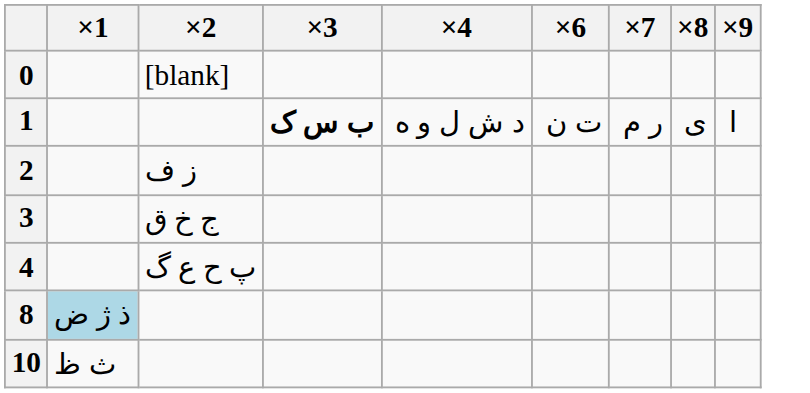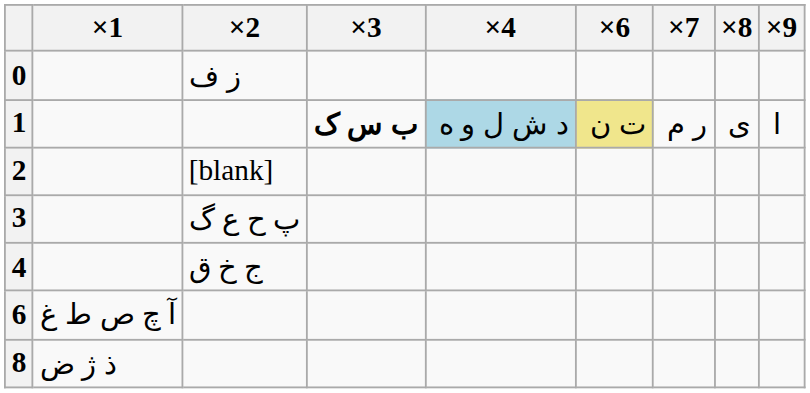(187, 74) [blank] -> (215, 75) ﺯ ﻑ
(456, 122) no background -> (500, 124) lightblue background
(570, 122) no background -> (614, 124) khaki background
(171, 170) ﺯ ﻑ -> (231, 170) [blank]
(181, 218) ﺝ ﺥ ﻕ -> (245, 218) پ ﺡ ﻉ گ
(201, 267) پ ﺡ ﻉ گ -> (225, 267) ﺝ ﺥ ﻕ
+ row: (19, 314)
(93, 315) lightblue background -> (78, 363) no background
- row: (26, 362)
